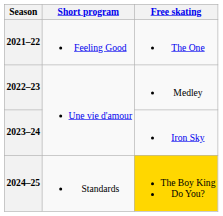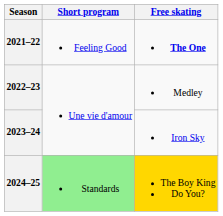(176, 48) normal -> (176, 48) bold
(88, 189) no background -> (88, 189) lightgreen background
